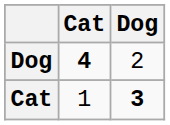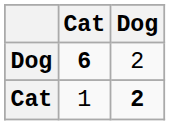(84, 62) 4 -> (84, 62) 6
(137, 100) 3 -> (137, 100) 2
